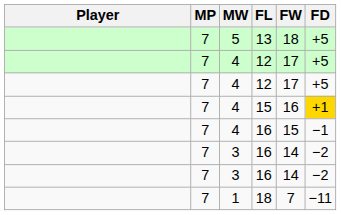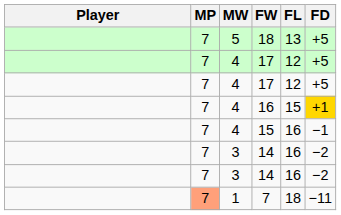columns swapped: (291, 15) <-> (264, 15)
(205, 198) no background -> (205, 198) lightsalmon background
